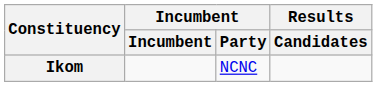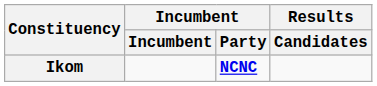(239, 68) normal -> (239, 68) bold
